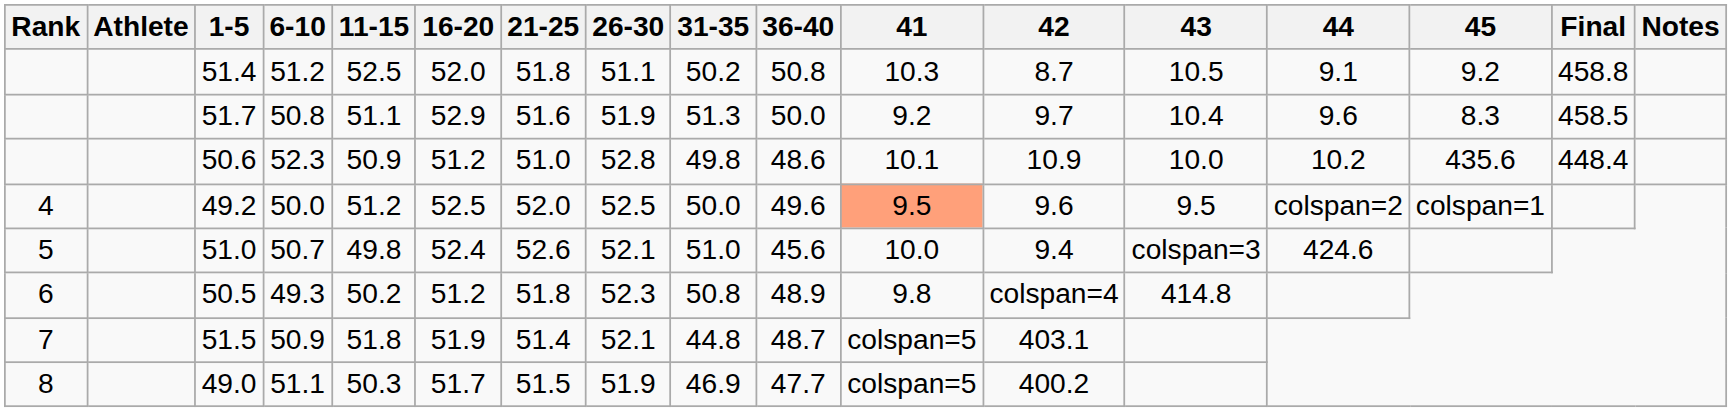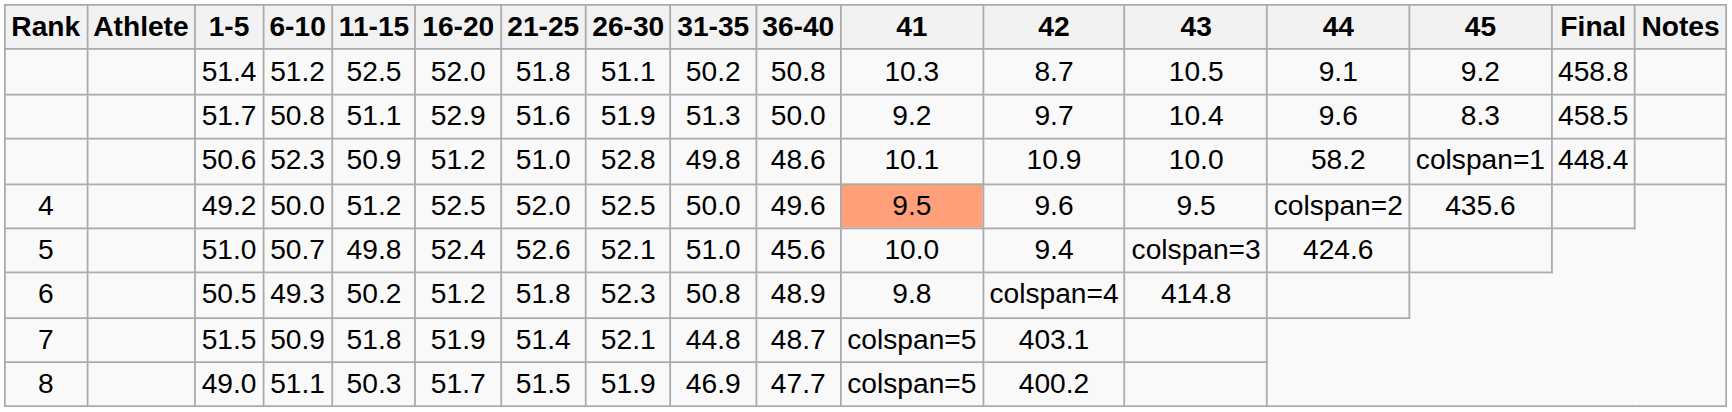(1338, 160) 10.2 -> (1338, 160) 58.2
(1480, 160) 435.6 -> (1480, 160) colspan=1
(1480, 205) colspan=1 -> (1480, 205) 435.6
